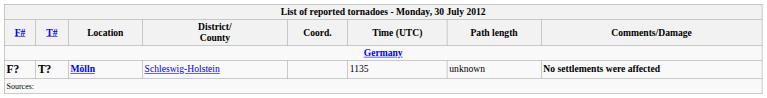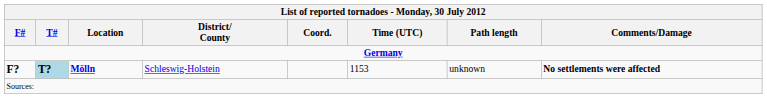(45, 69) no background -> (45, 69) lightblue background
(359, 69) 1135 -> (359, 69) 1153
